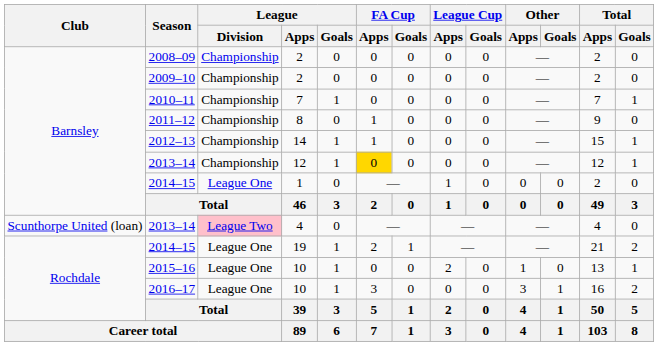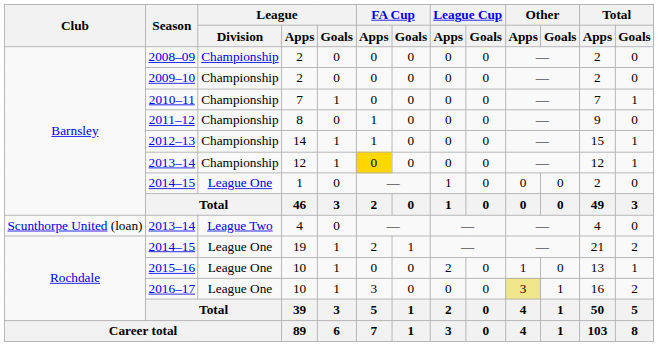(240, 225) pink background -> (240, 225) no background
(523, 288) no background -> (523, 288) khaki background
